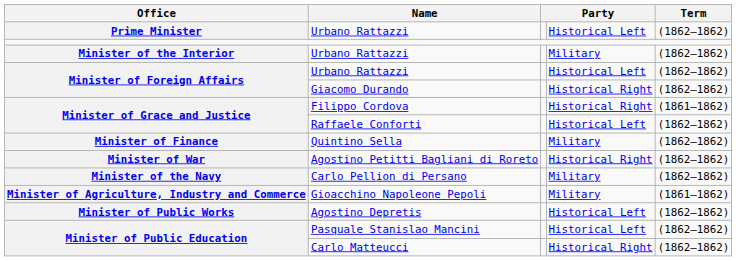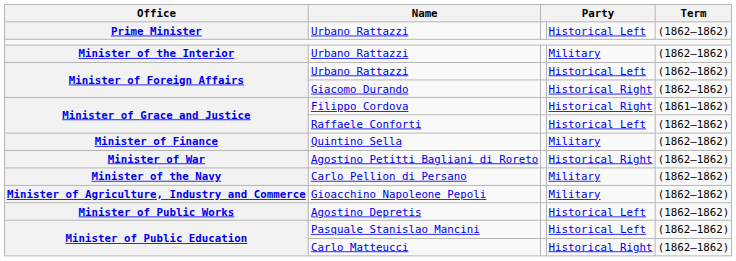(693, 194) (1861–1862) -> (693, 194) (1862–1862)
